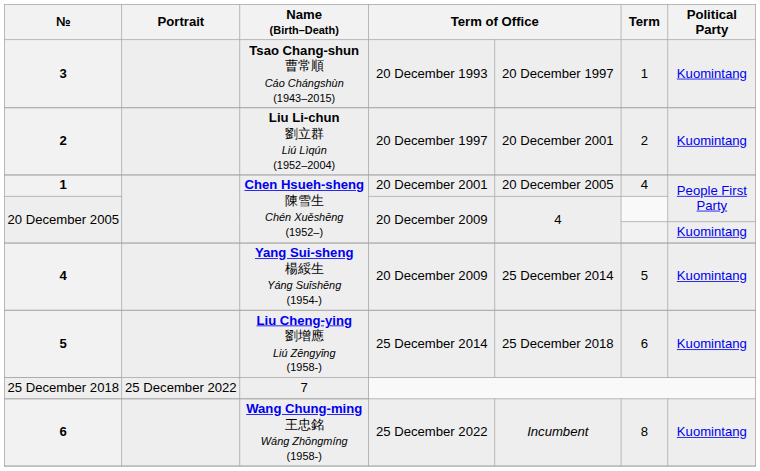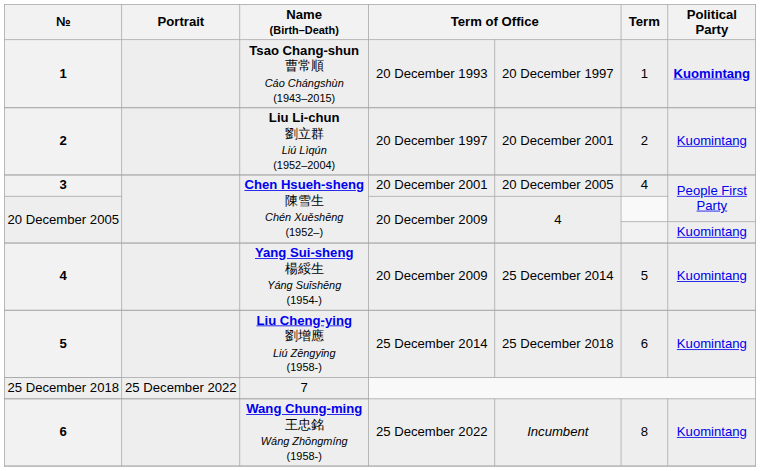(63, 73) 3 -> (63, 73) 1
(712, 73) normal -> (712, 73) bold
(63, 185) 1 -> (63, 185) 3
